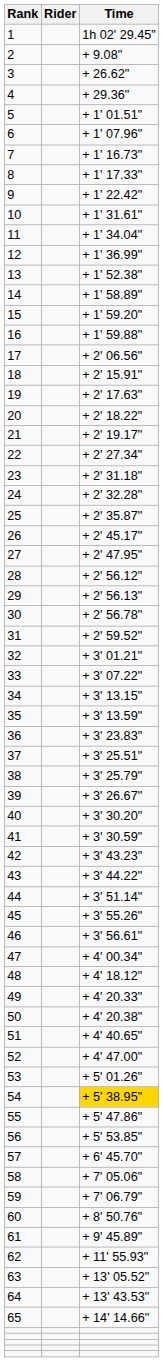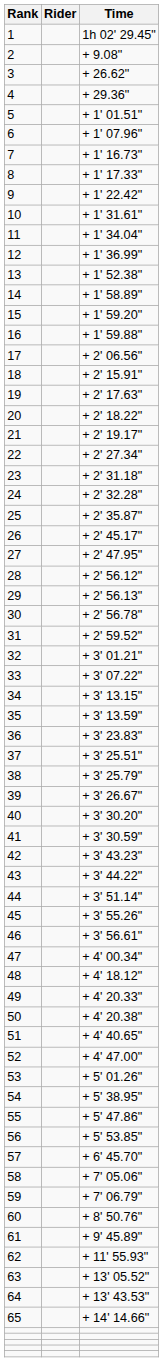(112, 1097) gold background -> (112, 1097) no background
